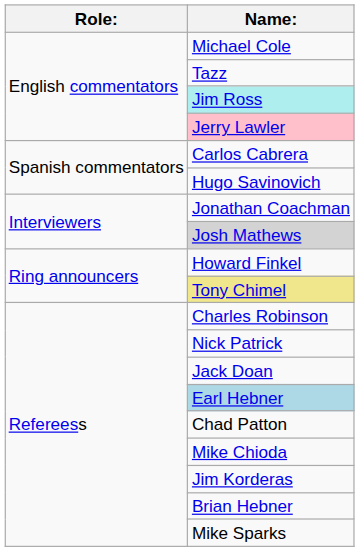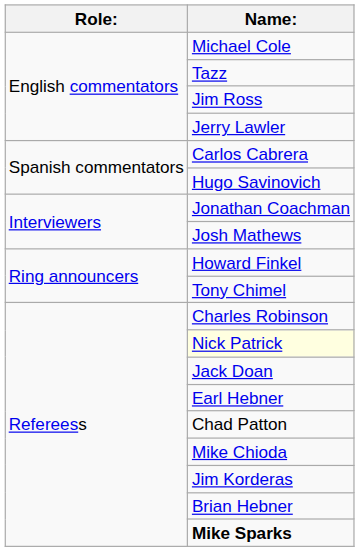(227, 100) paleturquoise background -> (227, 100) no background
(239, 127) pink background -> (239, 127) no background
(247, 235) lightgrey background -> (247, 235) no background
(239, 289) khaki background -> (239, 289) no background
(237, 344) no background -> (237, 344) lightyellow background
(238, 398) lightblue background -> (238, 398) no background
(239, 533) normal -> (242, 533) bold
